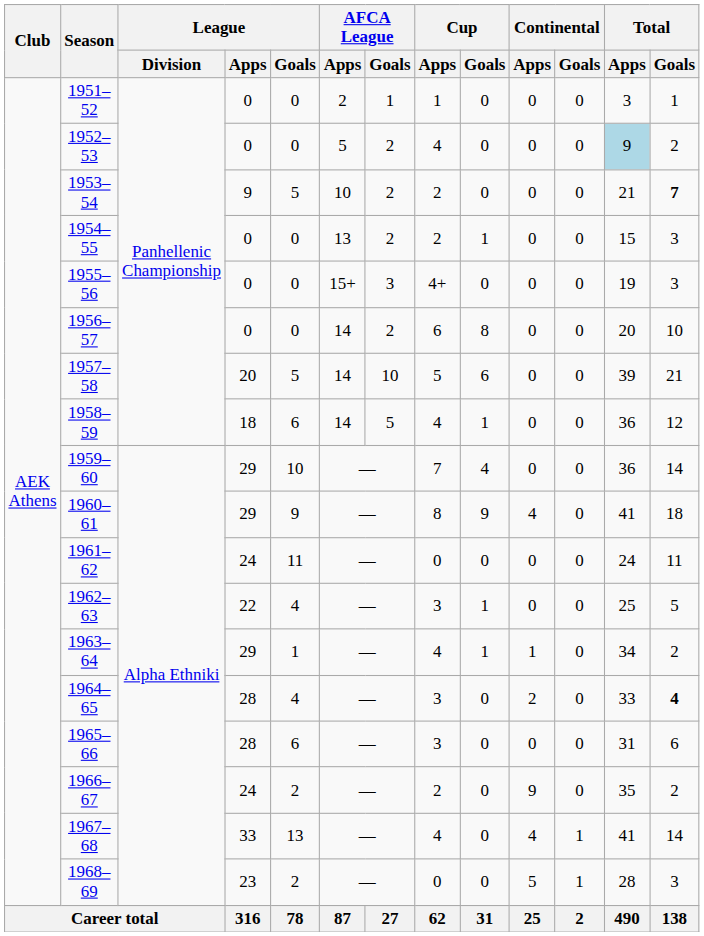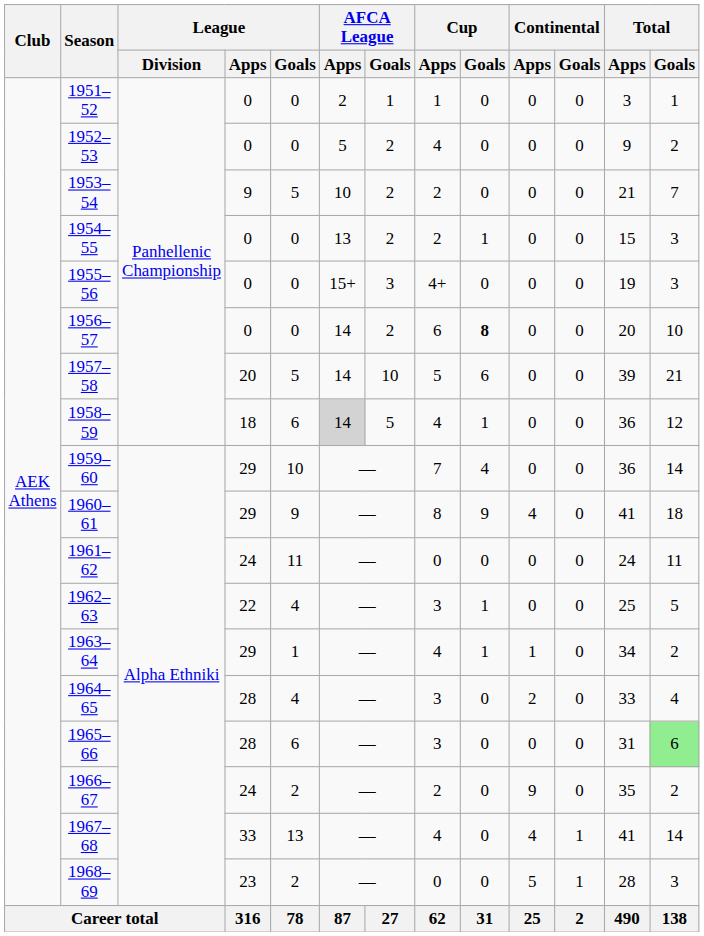(627, 146) lightblue background -> (627, 146) no background
(674, 192) bold -> (674, 192) normal
(485, 330) normal -> (485, 330) bold
(343, 422) no background -> (343, 422) lightgrey background
(674, 698) bold -> (674, 698) normal
(674, 744) no background -> (674, 744) lightgreen background
